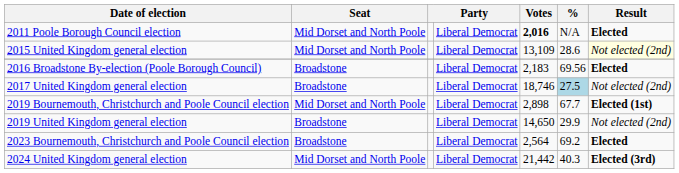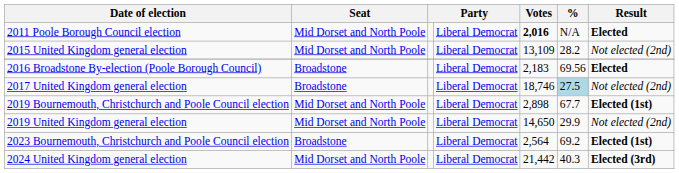(570, 50) 28.6 -> (570, 50) 28.2
(631, 50) lightyellow background -> (631, 50) no background
(320, 123) Broadstone -> (360, 123) Mid Dorset and North Poole
(609, 141) Elected -> (622, 141) Elected (1st)
